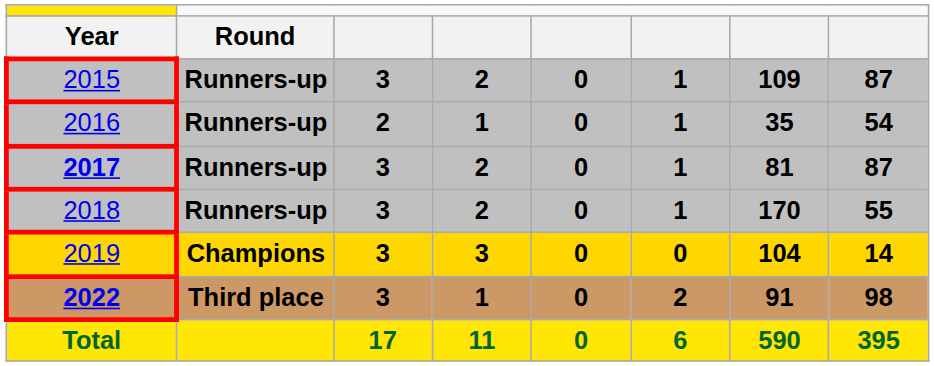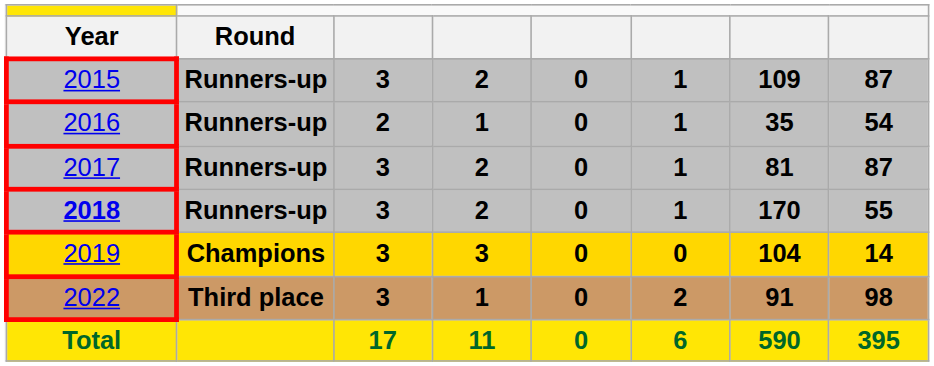(92, 166) bold -> (92, 166) normal
(92, 210) normal -> (92, 210) bold
(92, 297) bold -> (92, 297) normal
